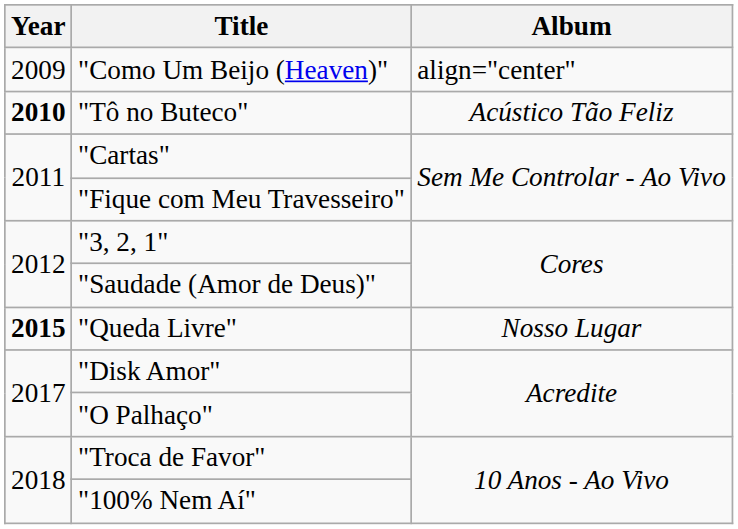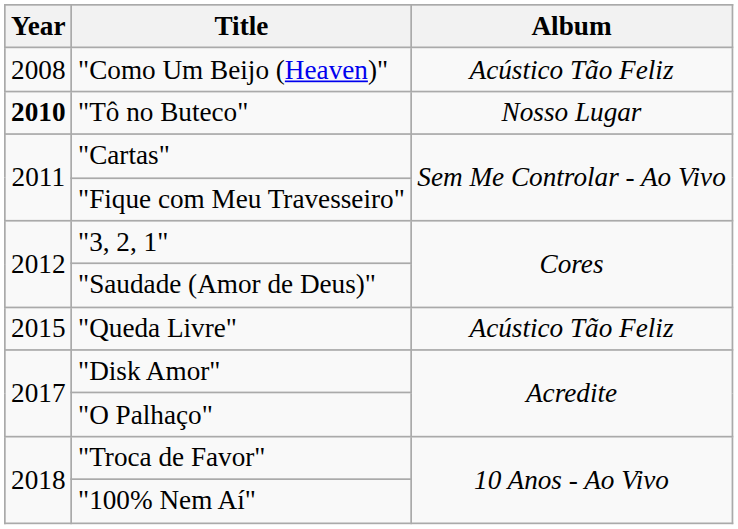(38, 69) 2009 -> (38, 69) 2008
(496, 69) align="center" -> (572, 69) Acústico Tão Feliz
(572, 112) Acústico Tão Feliz -> (572, 112) Nosso Lugar
(38, 328) bold -> (38, 328) normal
(572, 328) Nosso Lugar -> (572, 328) Acústico Tão Feliz
